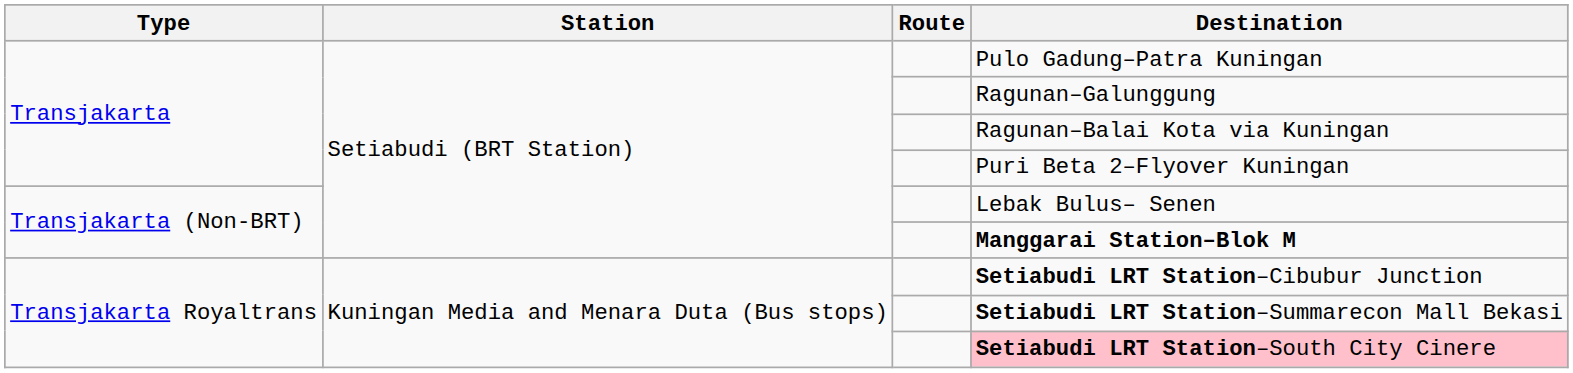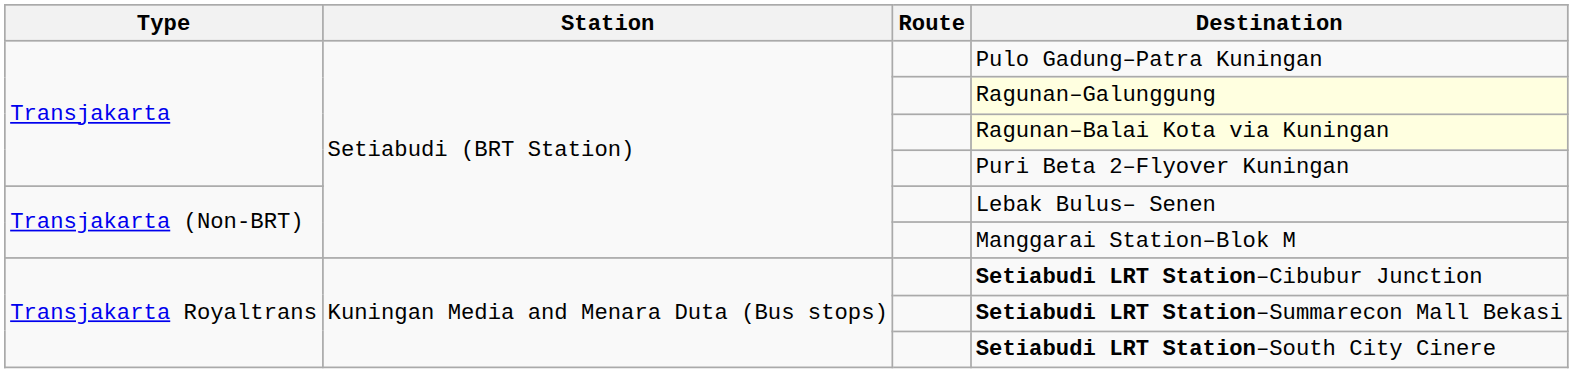(1096, 95) no background -> (1096, 95) lightyellow background
(1183, 132) no background -> (1183, 132) lightyellow background
(1136, 240) bold -> (1136, 240) normal
(1236, 349) pink background -> (1236, 349) no background
